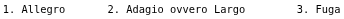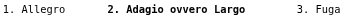(176, 10) normal -> (176, 10) bold
